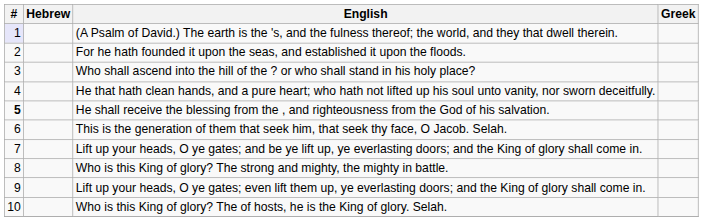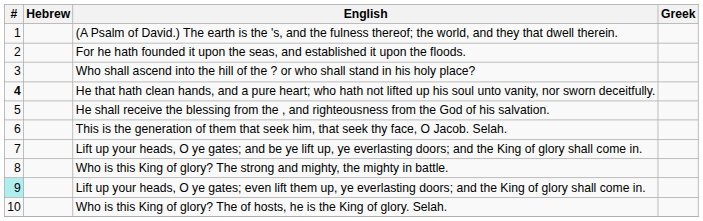(17, 33) lavender background -> (17, 33) no background
(17, 91) normal -> (17, 91) bold
(17, 110) bold -> (17, 110) normal
(17, 187) no background -> (17, 187) paleturquoise background
